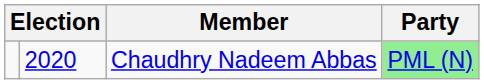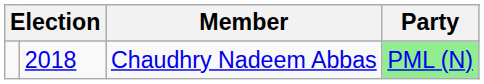(51, 59) 2020 -> (51, 59) 2018
